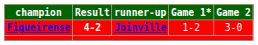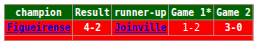(233, 28) normal -> (233, 28) bold
